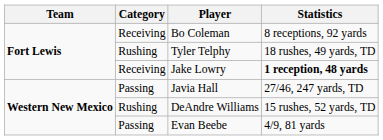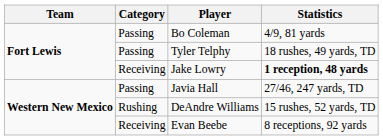(142, 32) Receiving -> (136, 32) Passing
(315, 32) 8 receptions, 92 yards -> (295, 32) 4/9, 81 yards
(138, 51) Rushing -> (136, 51) Passing
(136, 125) Passing -> (142, 125) Receiving
(295, 125) 4/9, 81 yards -> (315, 125) 8 receptions, 92 yards
